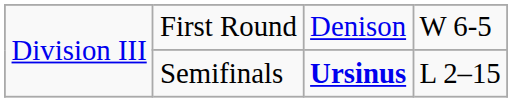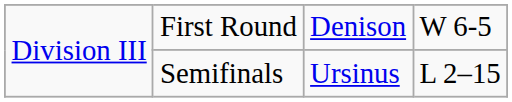(358, 73) bold -> (355, 73) normal
